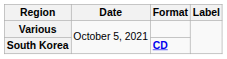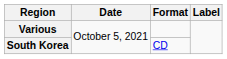(160, 45) bold -> (160, 45) normal
